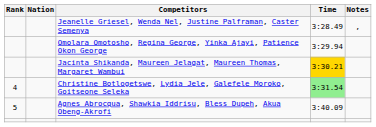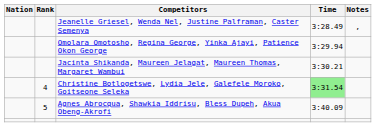columns swapped: (15, 11) <-> (41, 11)
(327, 68) gold background -> (327, 68) no background
